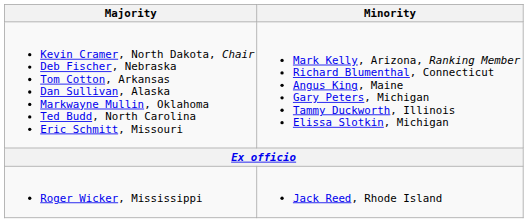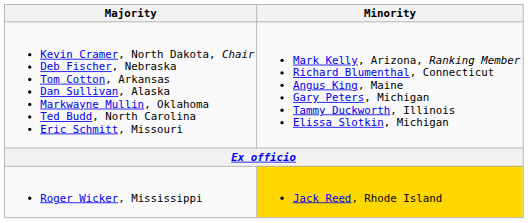(390, 198) no background -> (390, 198) gold background
